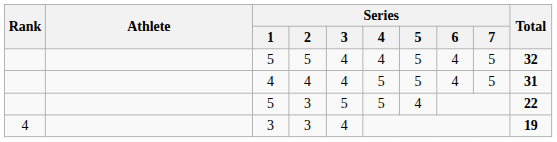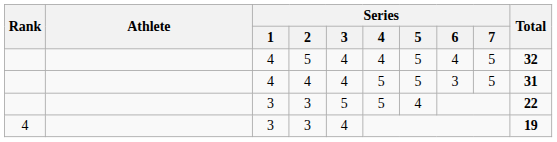(271, 59) 5 -> (271, 59) 4
(455, 81) 4 -> (455, 81) 3
(271, 103) 5 -> (271, 103) 3
